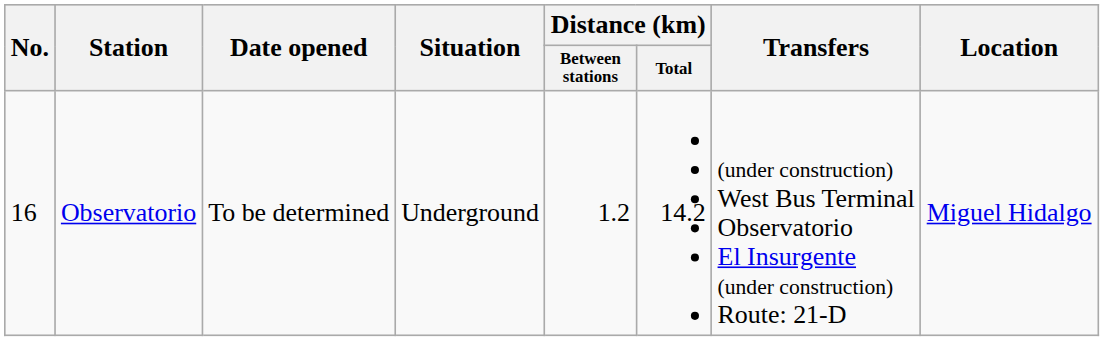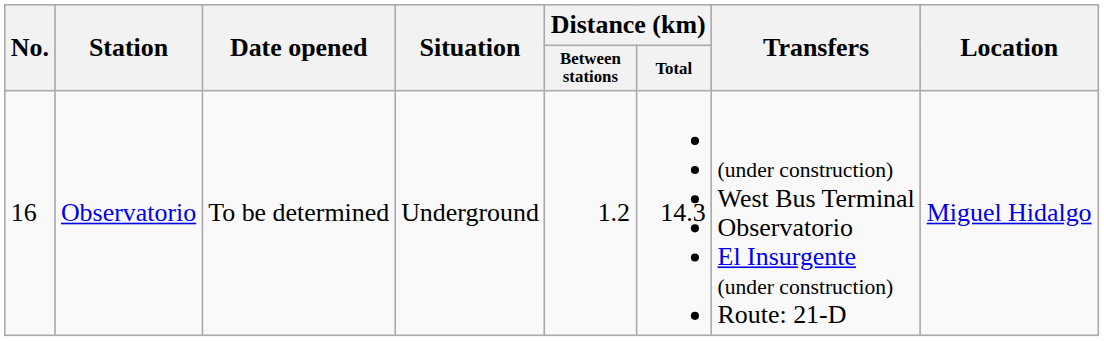(683, 212) 14.2 -> (683, 212) 14.3
